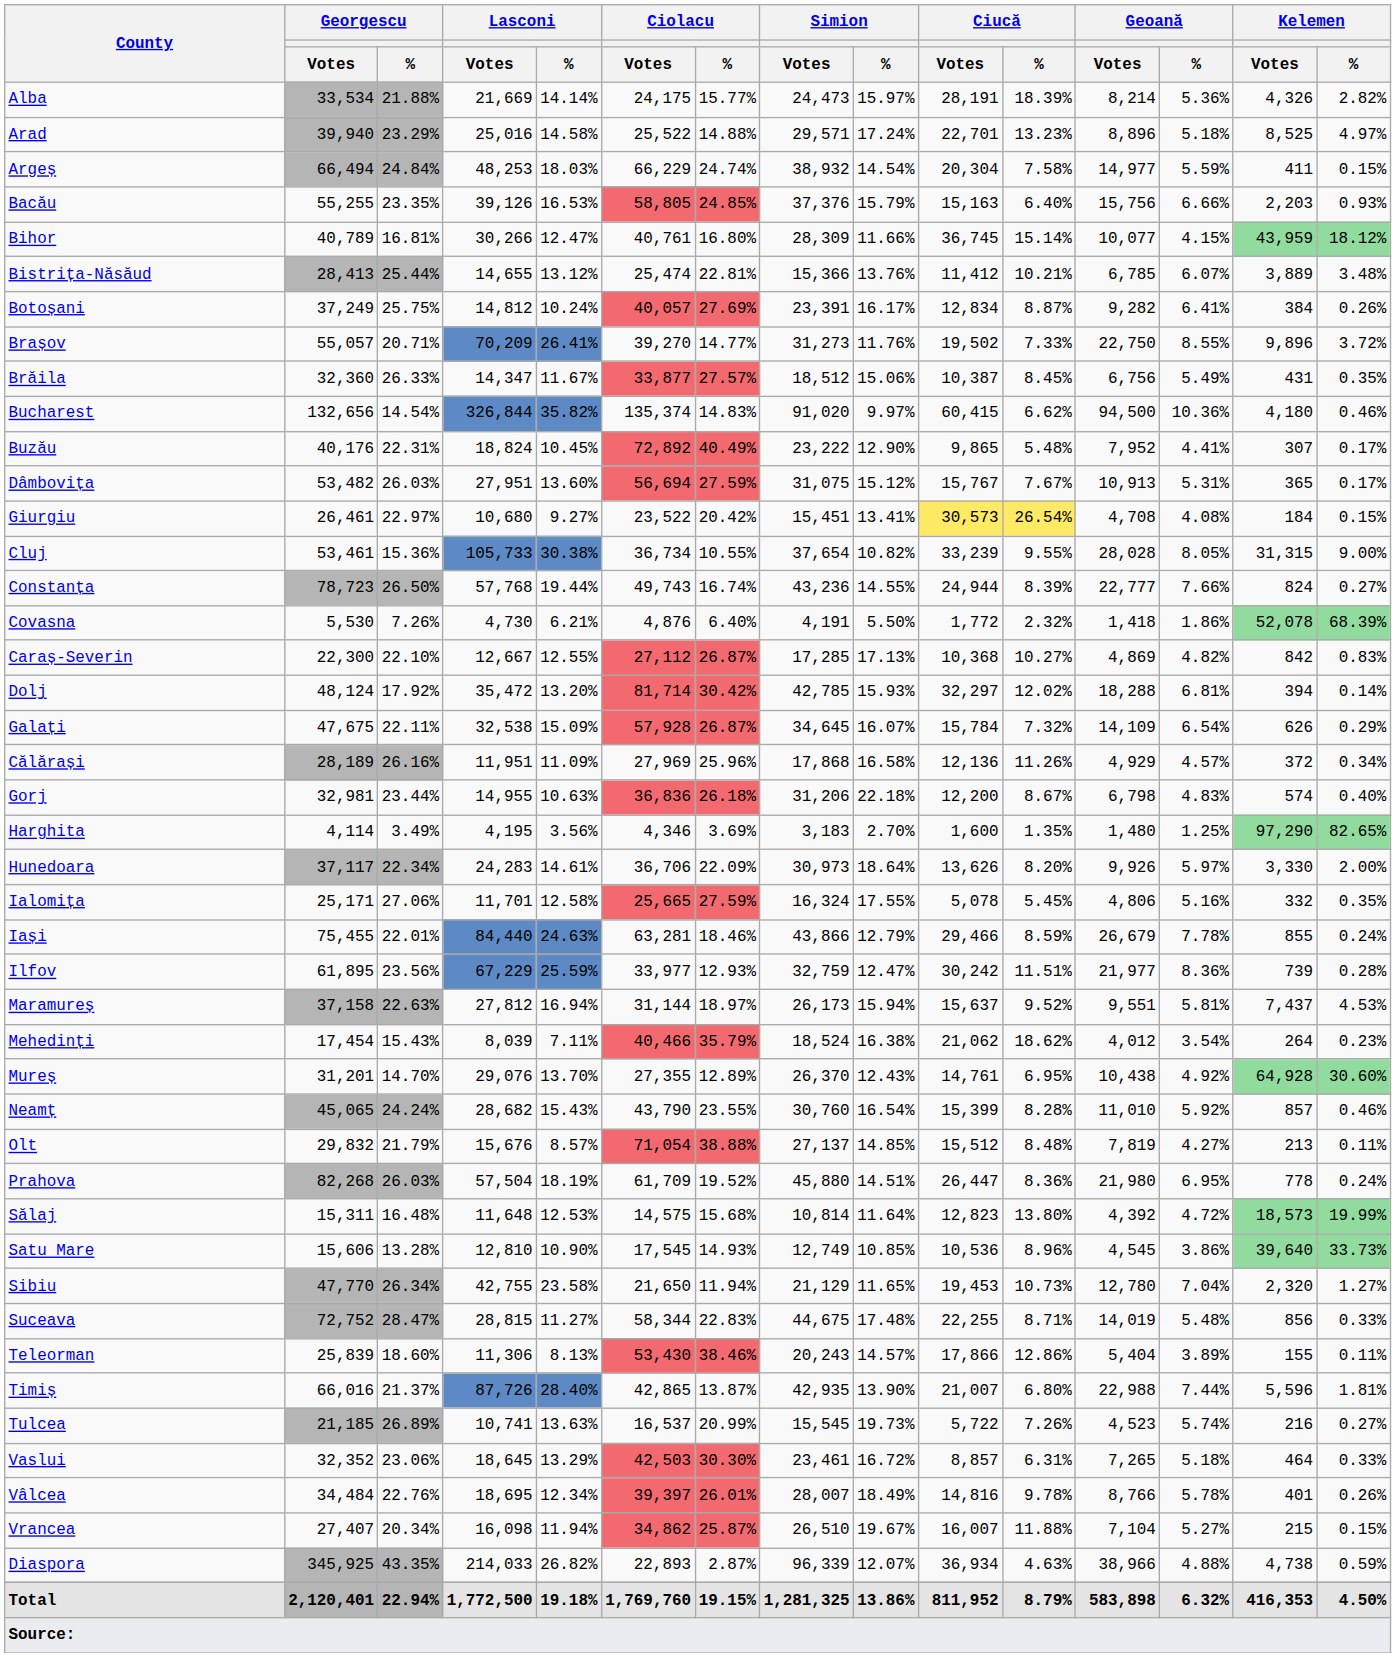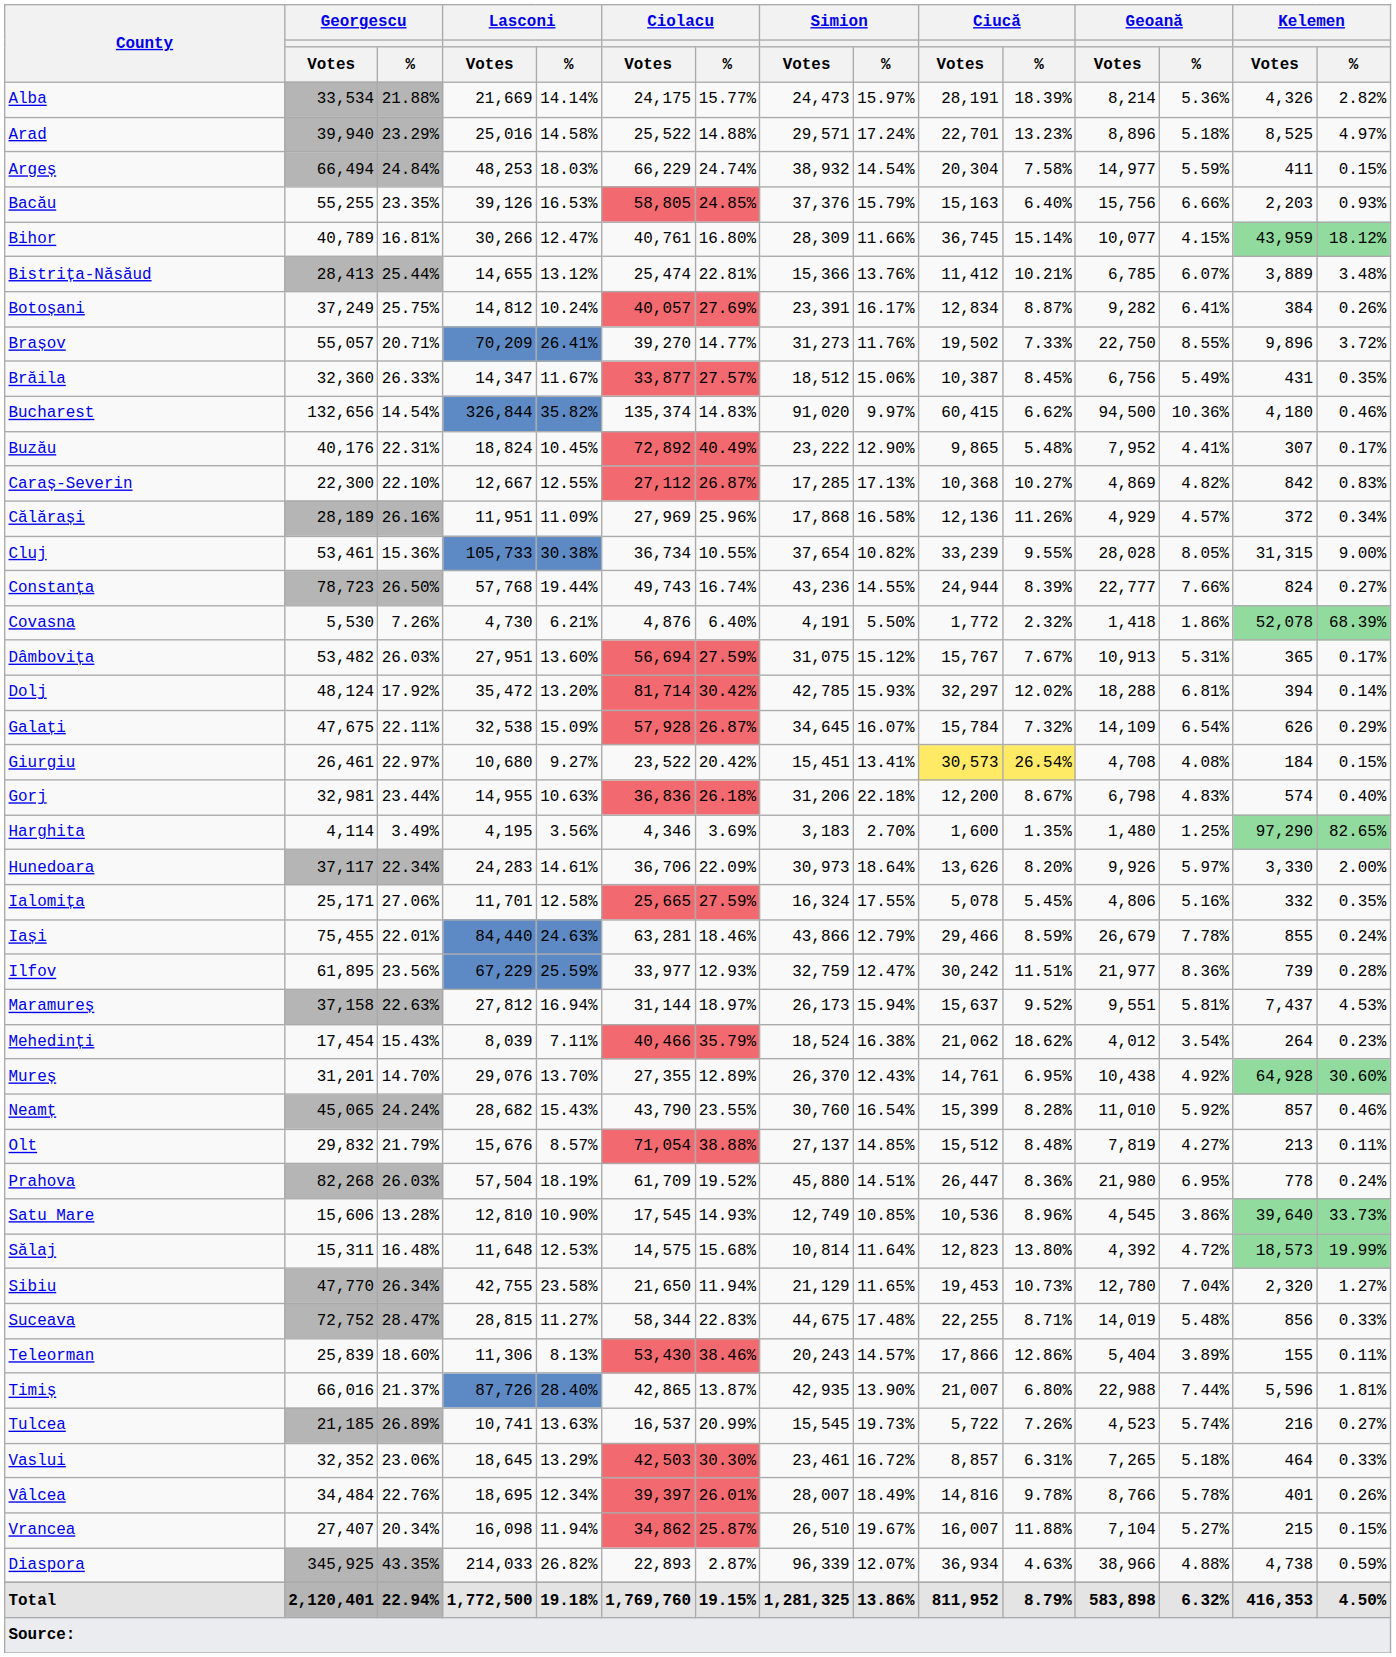rows swapped: (71, 658) <-> (51, 483)
rows swapped: (47, 762) <-> (42, 518)
rows swapped: (51, 1251) <-> (32, 1216)
